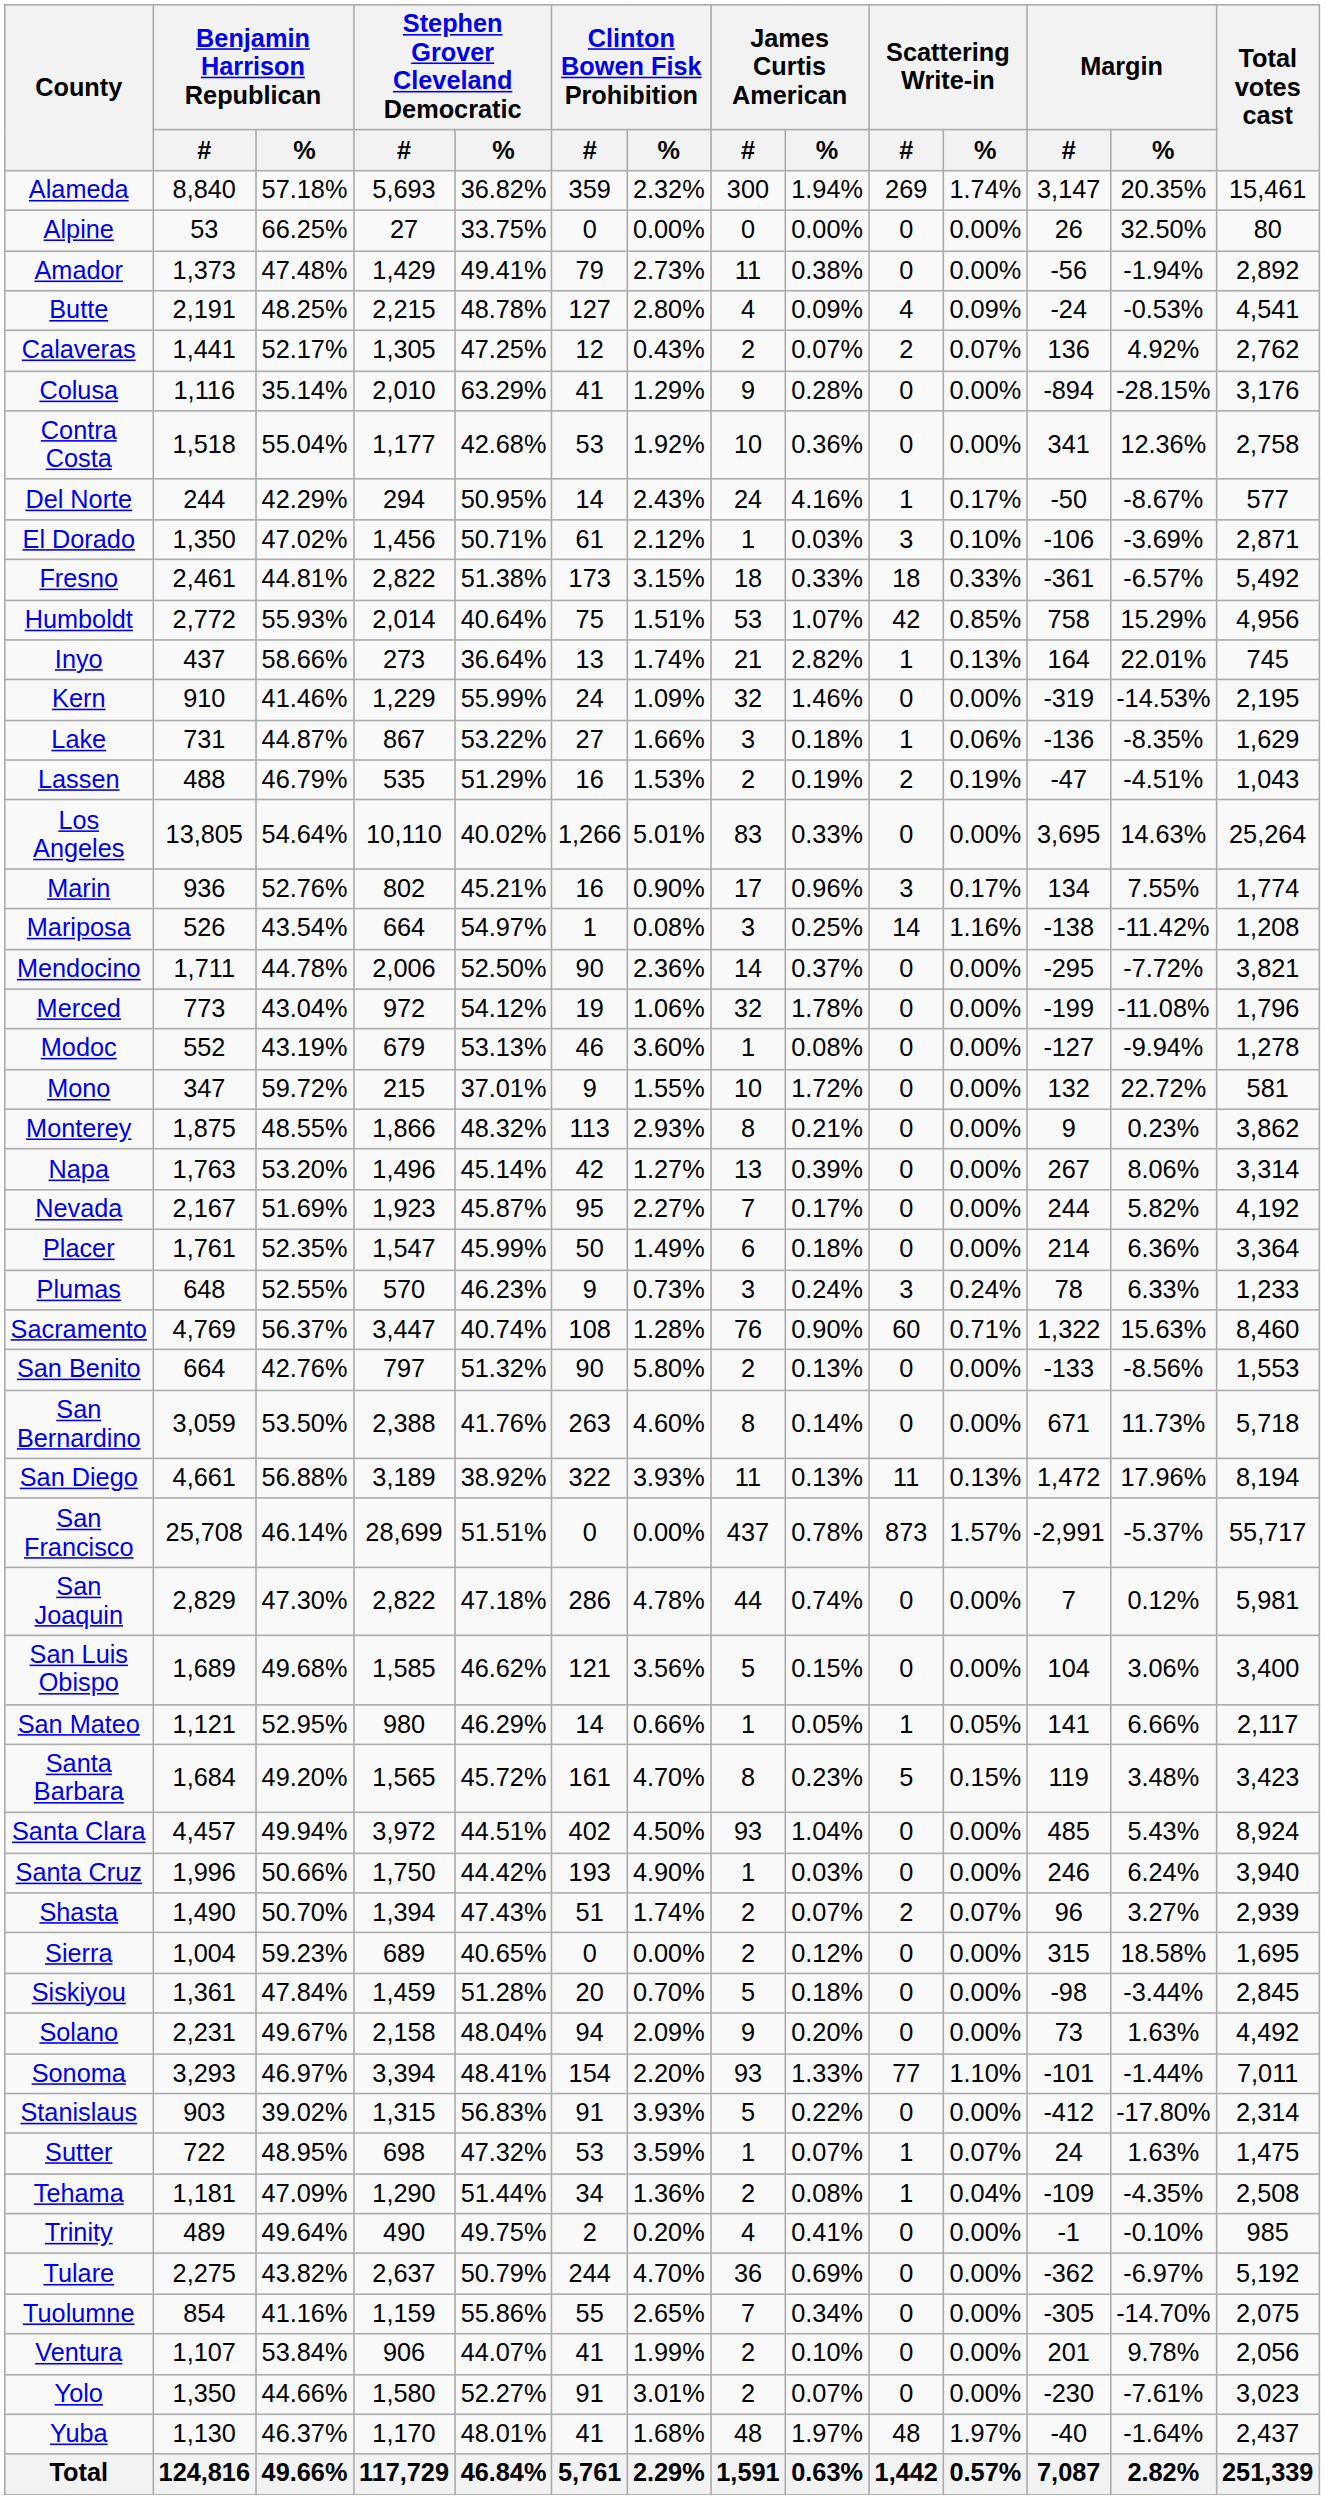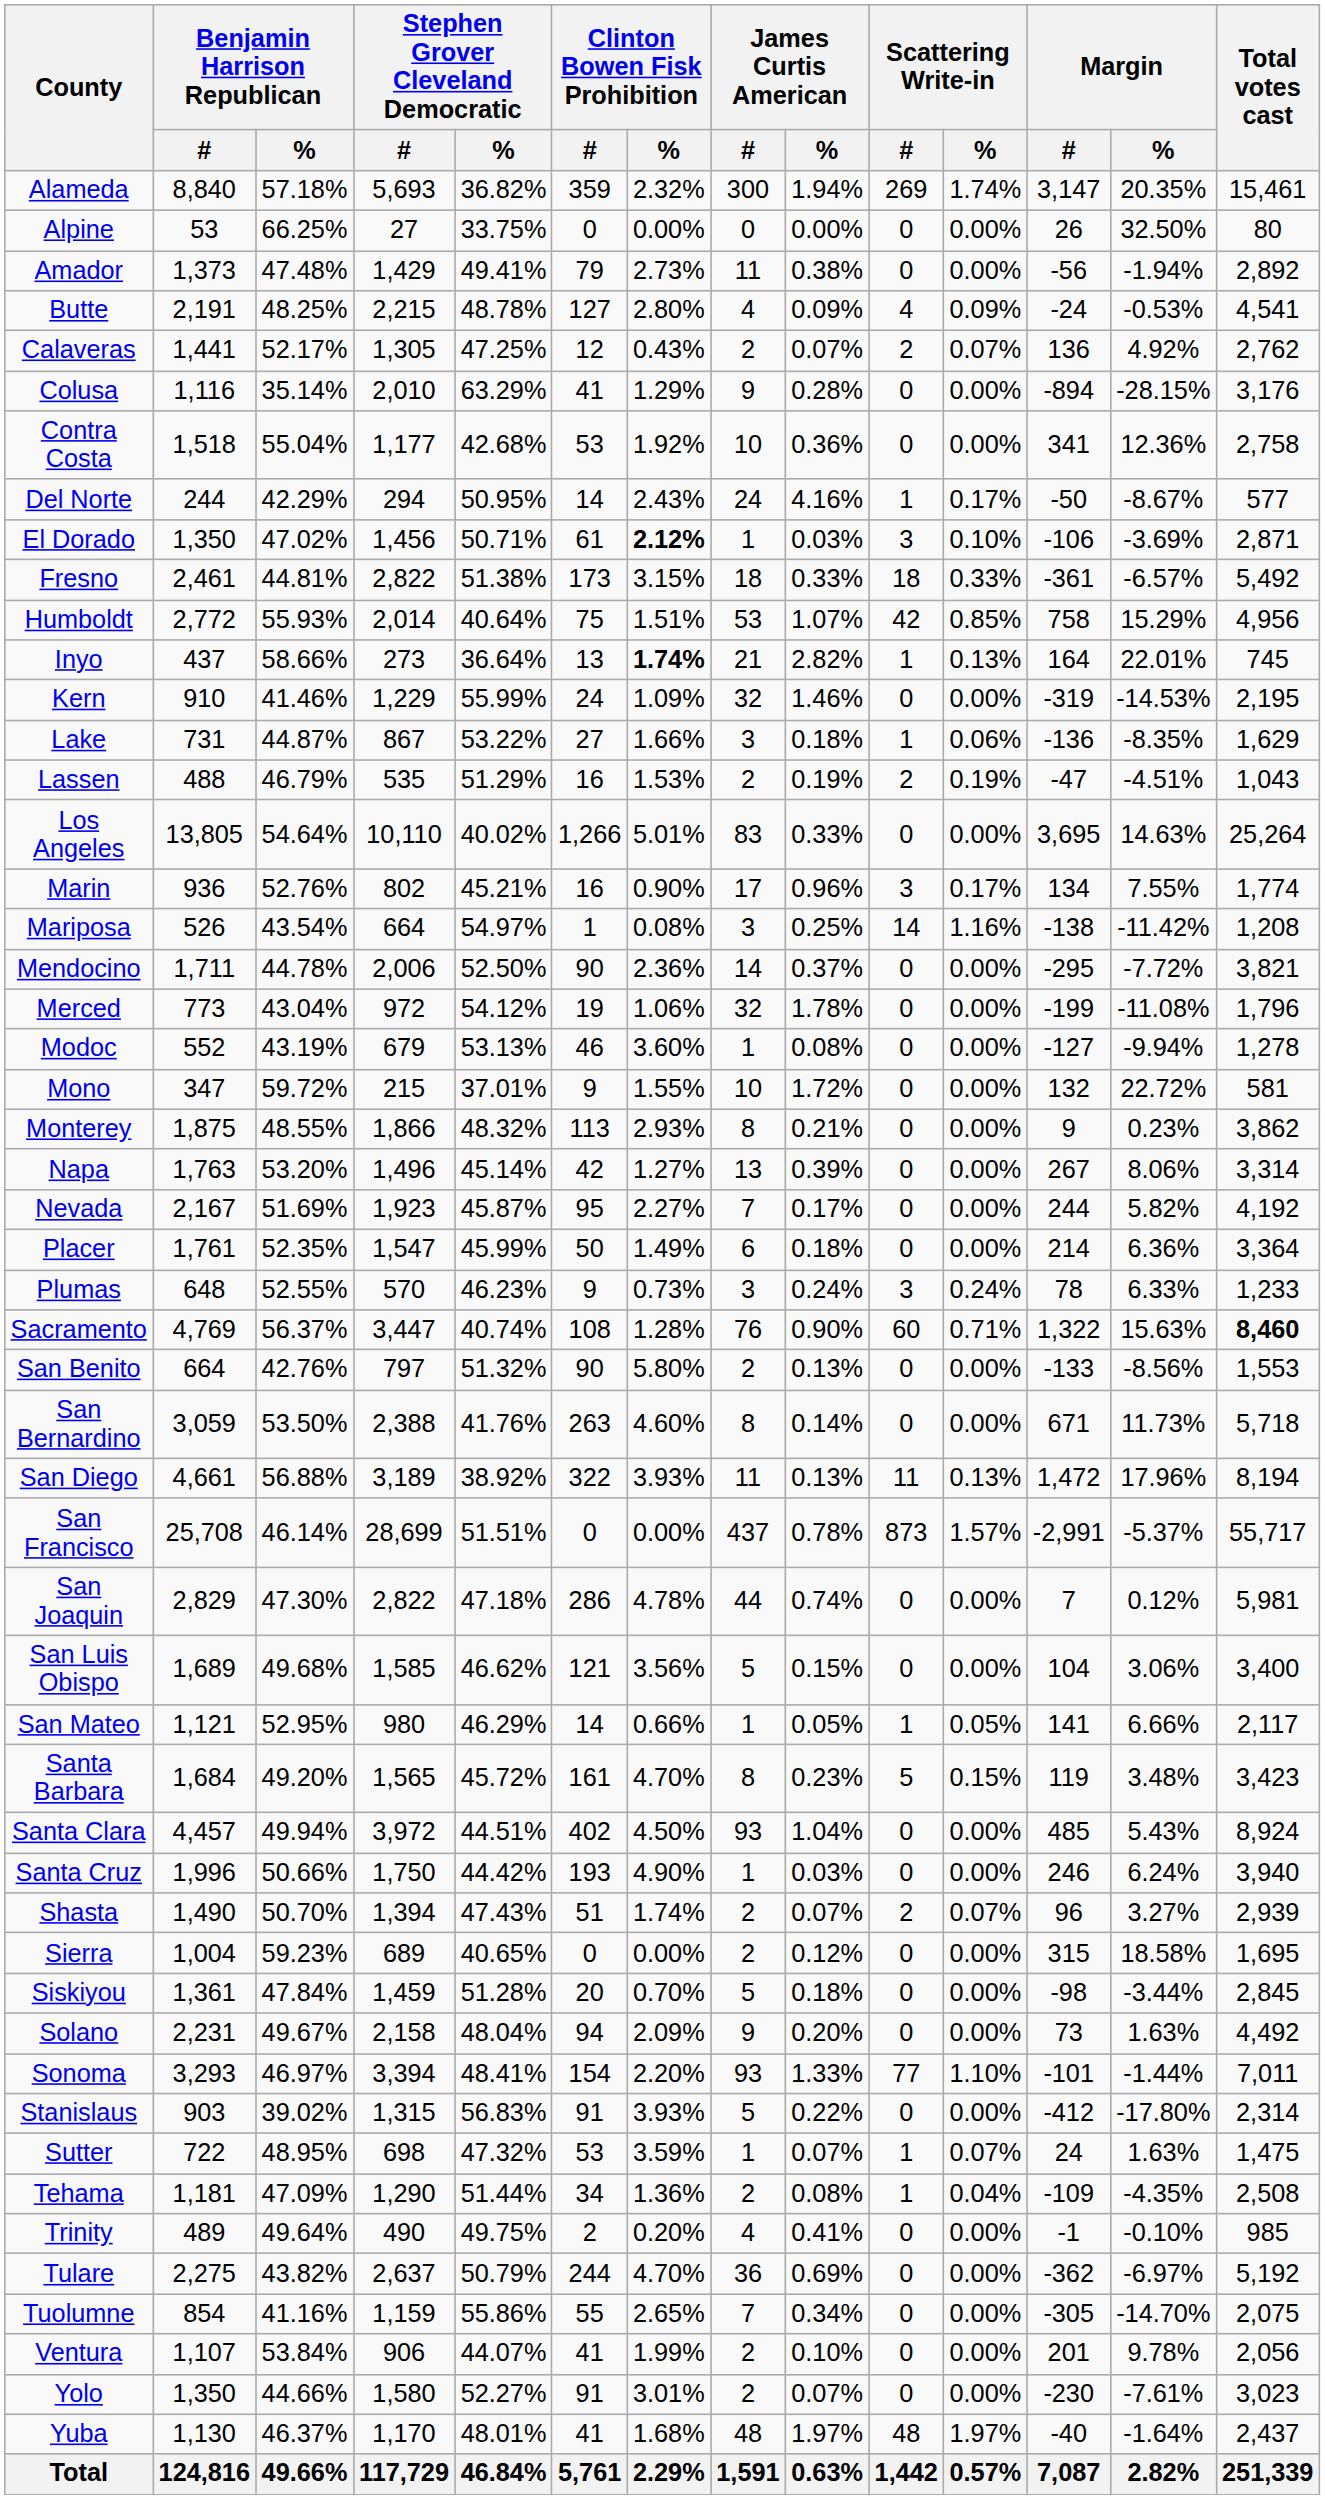(669, 539) normal -> (669, 539) bold
(669, 659) normal -> (669, 659) bold
(1268, 1329) normal -> (1268, 1329) bold
